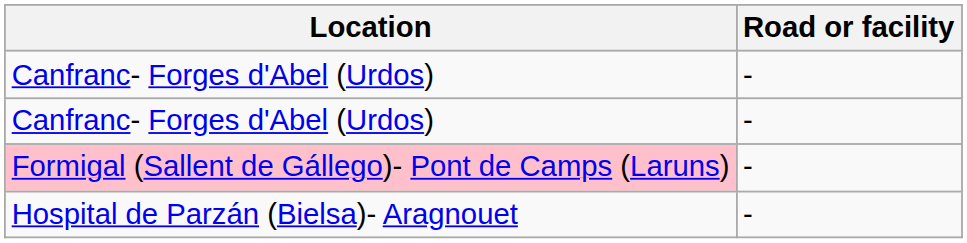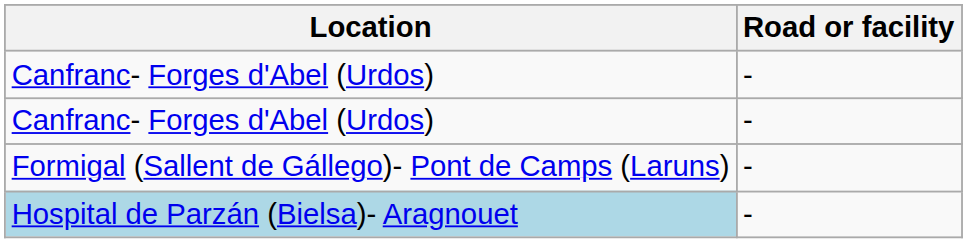(371, 167) pink background -> (371, 167) no background
(265, 213) no background -> (265, 213) lightblue background
